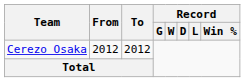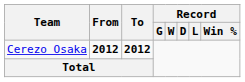(105, 49) normal -> (105, 49) bold
(137, 49) normal -> (137, 49) bold
